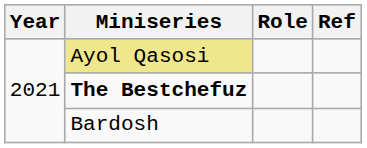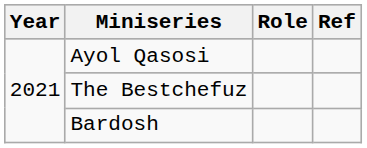(140, 56) khaki background -> (140, 56) no background
(159, 91) bold -> (159, 91) normal
